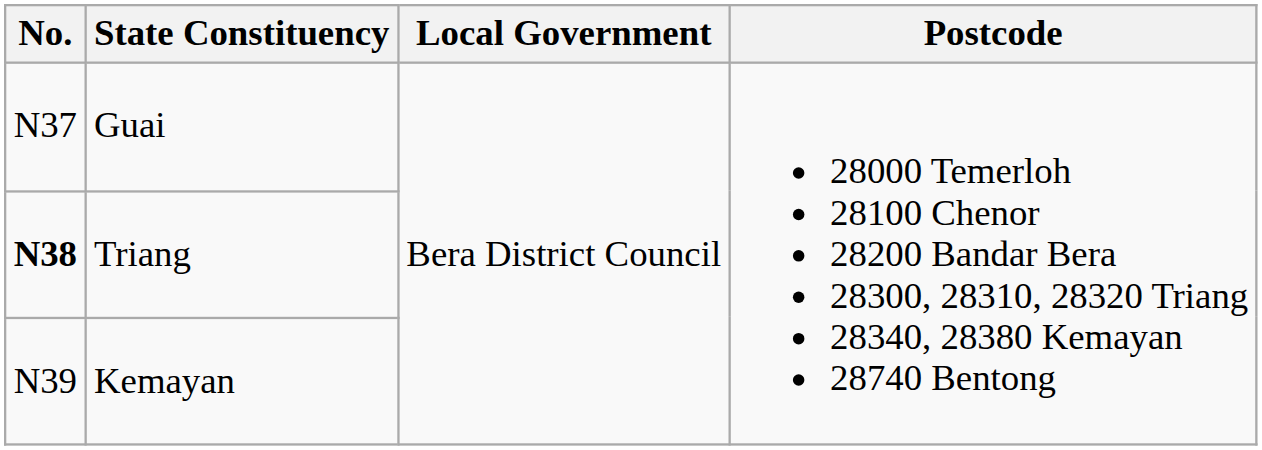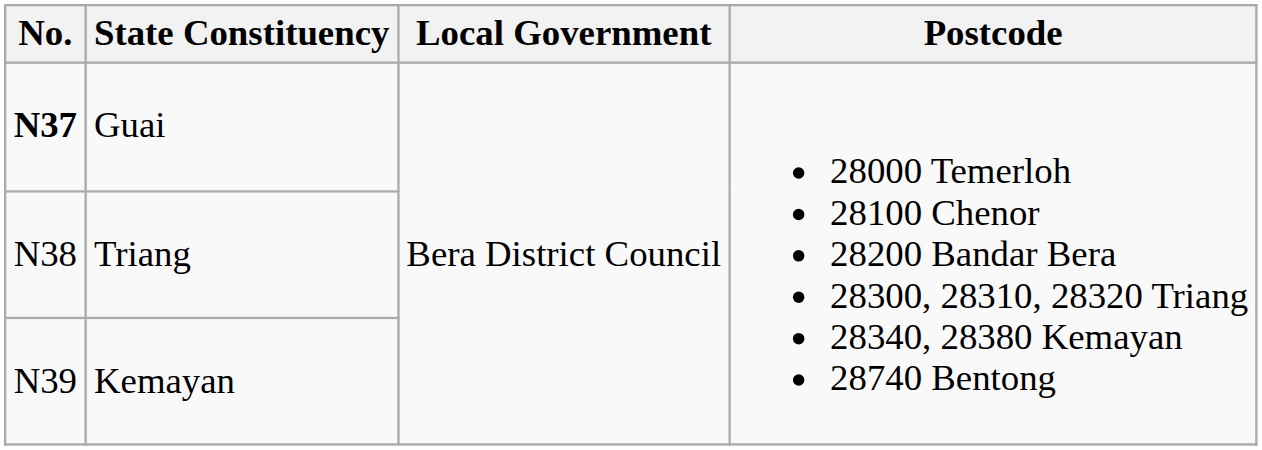(45, 126) normal -> (45, 126) bold
(45, 253) bold -> (45, 253) normal
